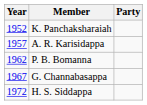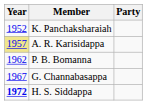(17, 44) no background -> (17, 44) khaki background
(17, 92) normal -> (17, 92) bold
